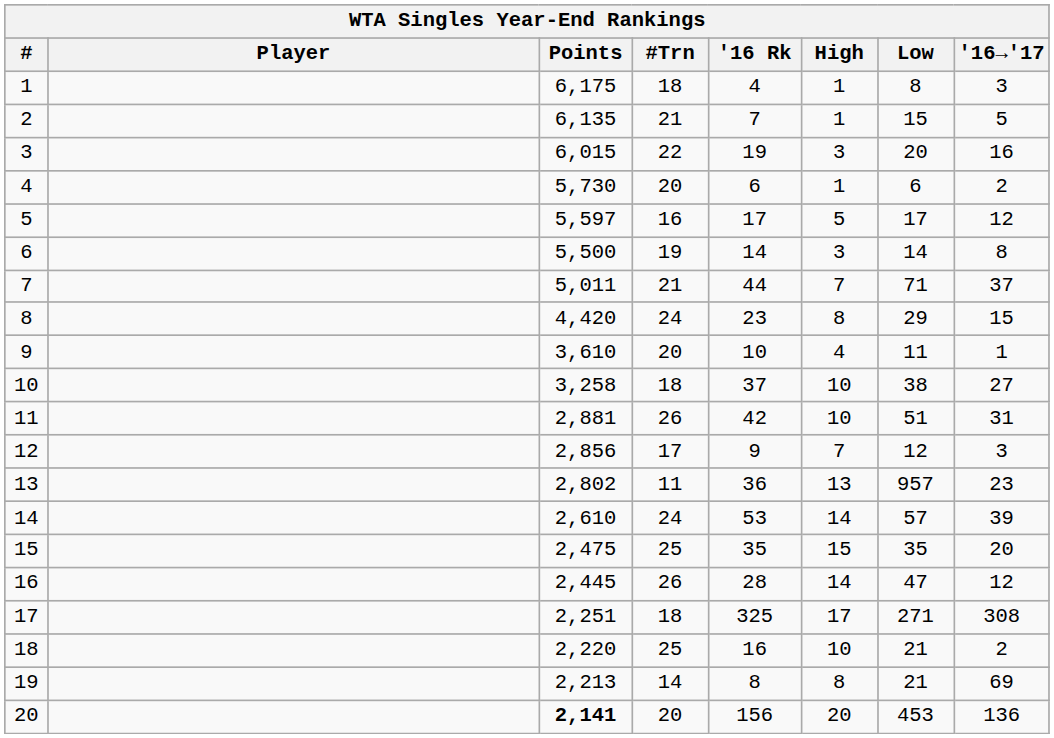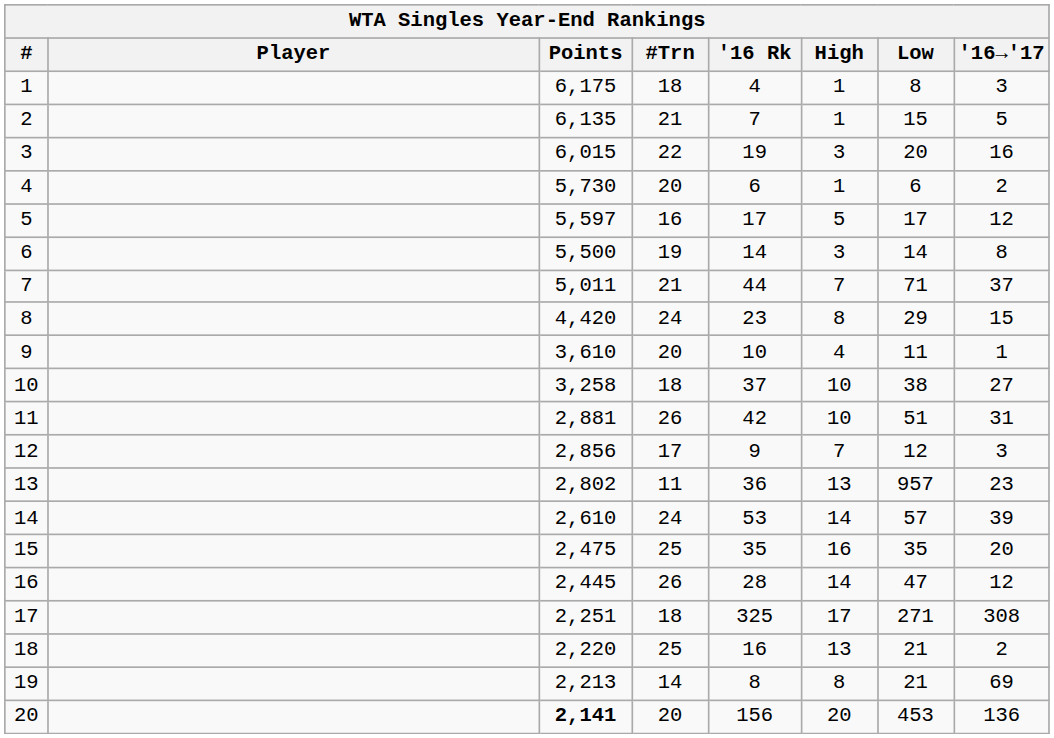(839, 551) 15 -> (839, 551) 16
(839, 651) 10 -> (839, 651) 13
